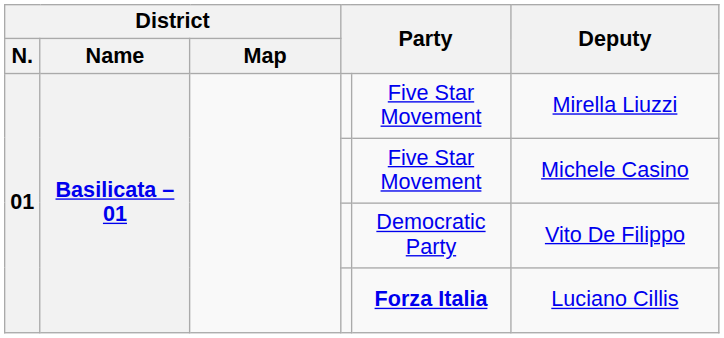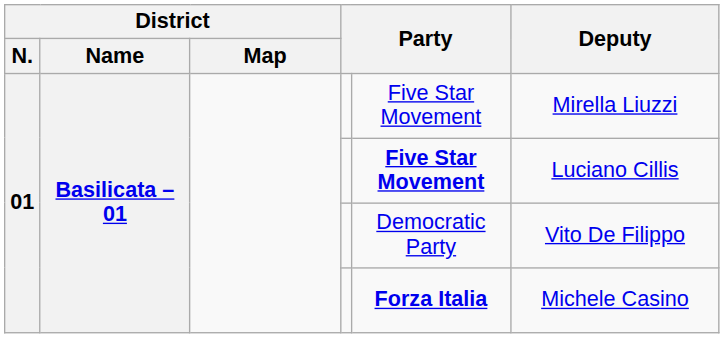(431, 170) normal -> (431, 170) bold
(615, 170) Michele Casino -> (615, 170) Luciano Cillis
(615, 299) Luciano Cillis -> (615, 299) Michele Casino
